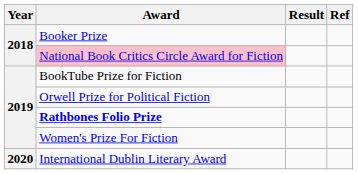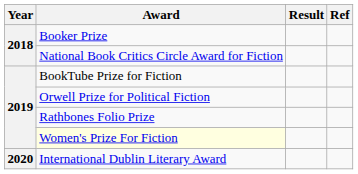(161, 55) pink background -> (161, 55) no background
(100, 117) bold -> (97, 117) normal
(109, 138) no background -> (109, 138) lightyellow background
